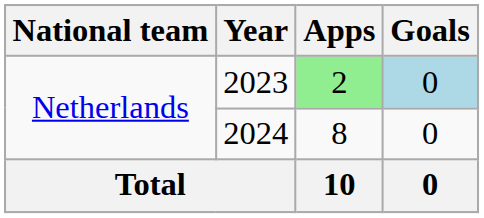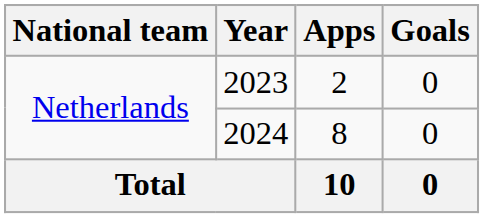(339, 81) lightgreen background -> (339, 81) no background
(430, 81) lightblue background -> (430, 81) no background
